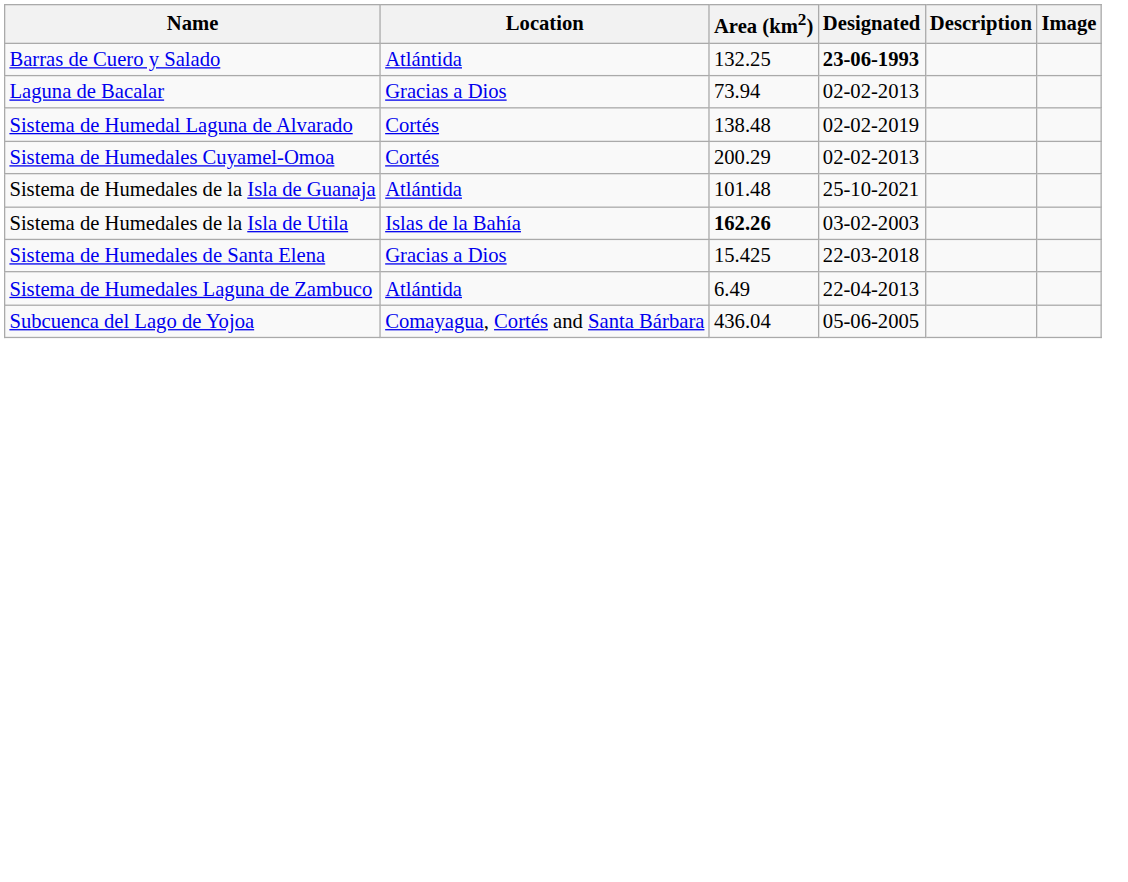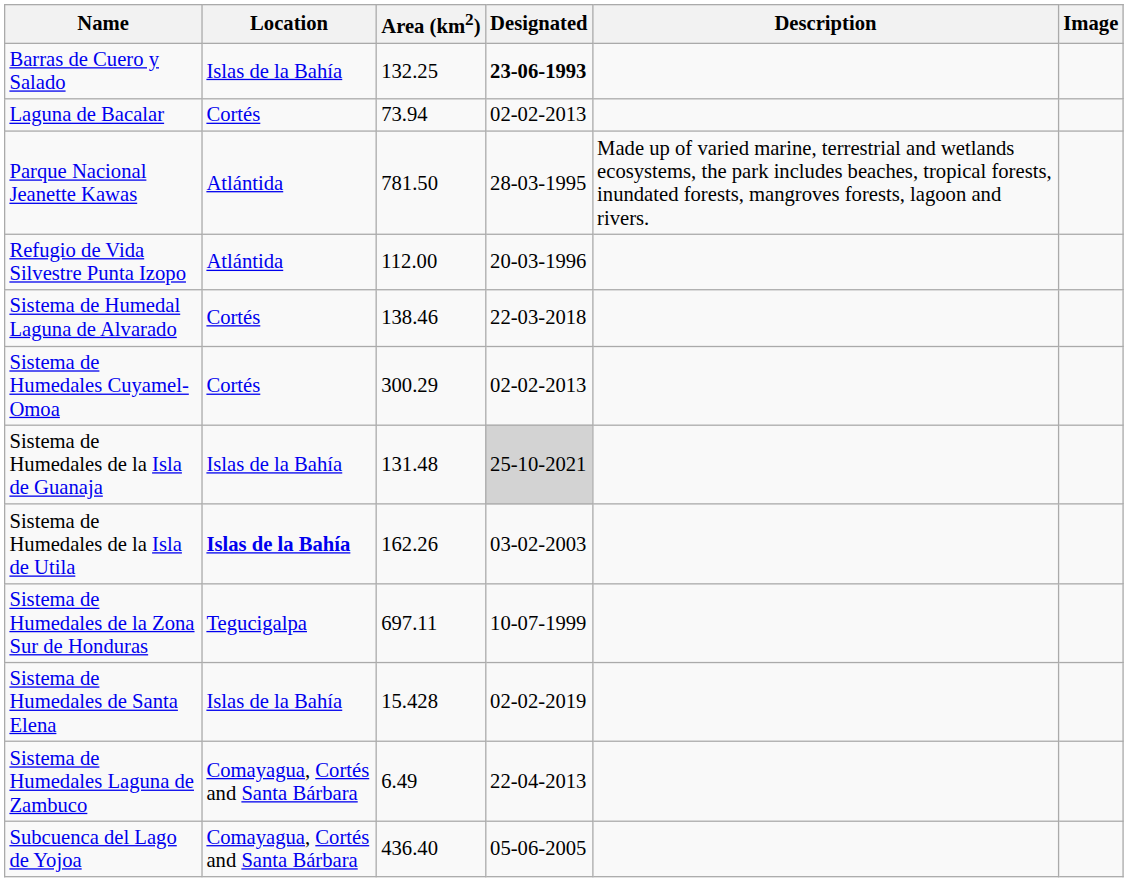(424, 59) Atlántida -> (274, 70) Islas de la Bahía
(446, 91) Gracias a Dios -> (233, 115) Cortés
+ row: (78, 182)
+ row: (98, 261)
(742, 124) 138.48 -> (410, 317) 138.46
(871, 124) 02-02-2019 -> (538, 317) 22-03-2018
(742, 157) 200.29 -> (410, 385) 300.29
(424, 190) Atlántida -> (274, 464) Islas de la Bahía
(742, 190) 101.48 -> (410, 464) 131.48
(871, 190) no background -> (538, 464) lightgrey background
(453, 222) normal -> (278, 543) bold
(742, 222) bold -> (410, 543) normal
+ row: (102, 622)
(446, 255) Gracias a Dios -> (274, 702) Islas de la Bahía
(742, 255) 15.425 -> (410, 702) 15.428
(871, 255) 22-03-2018 -> (538, 702) 02-02-2019
(424, 288) Atlántida -> (288, 781) Comayagua, Cortés and Santa Bárbara
(742, 321) 436.04 -> (410, 848) 436.40
